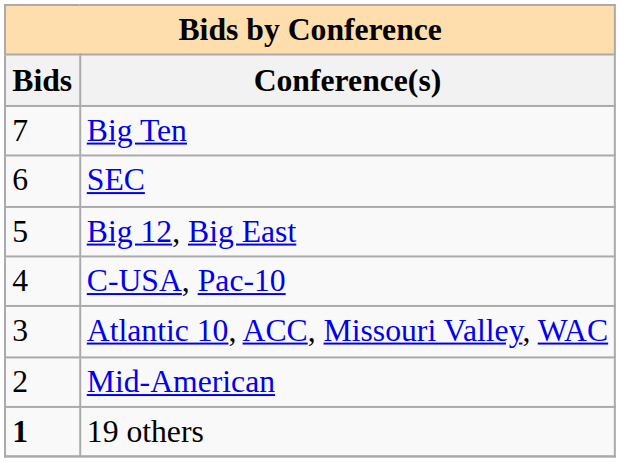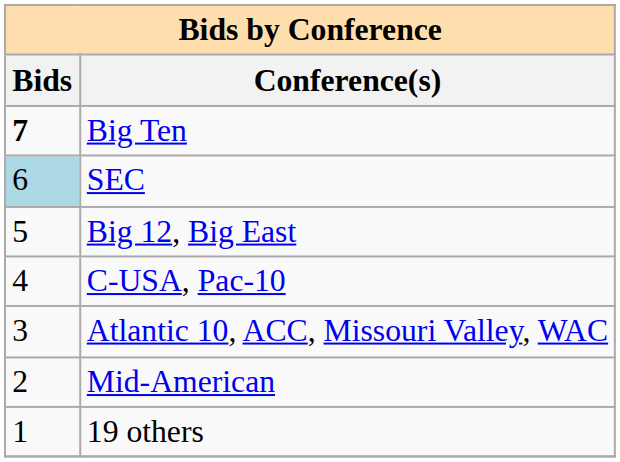(20, 130) normal -> (20, 130) bold
(20, 180) no background -> (20, 180) lightblue background
(20, 431) bold -> (20, 431) normal
